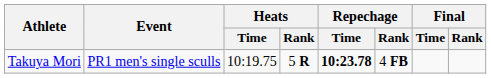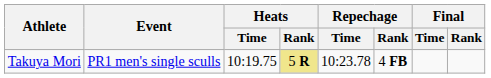(299, 61) no background -> (299, 61) khaki background
(346, 61) bold -> (346, 61) normal
